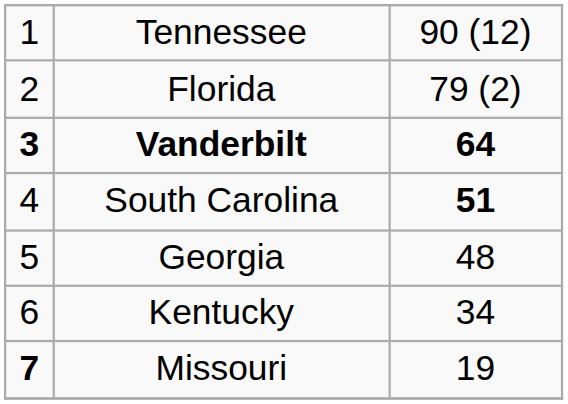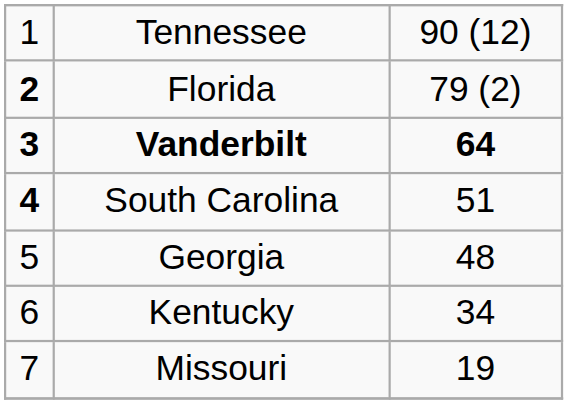(29, 88) normal -> (29, 88) bold
(29, 200) normal -> (29, 200) bold
(475, 200) bold -> (475, 200) normal
(29, 369) bold -> (29, 369) normal
